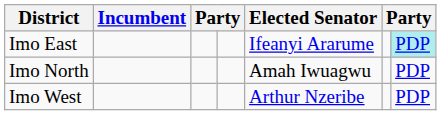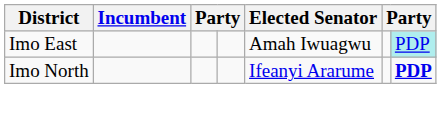(312, 44) Ifeanyi Ararume -> (310, 44) Amah Iwuagwu
(310, 70) Amah Iwuagwu -> (312, 70) Ifeanyi Ararume
(413, 70) normal -> (413, 70) bold
- row: (45, 96)
